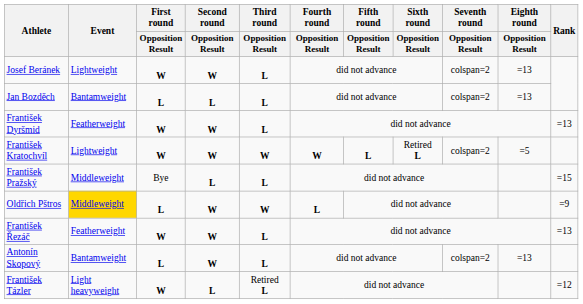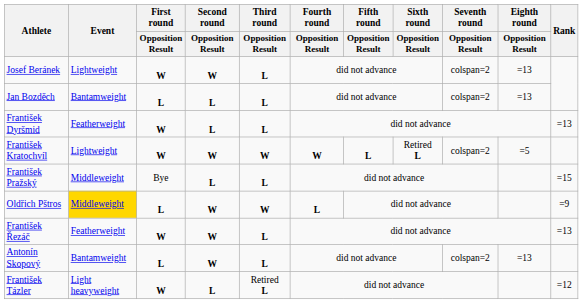(212, 130) W -> (212, 130) L
